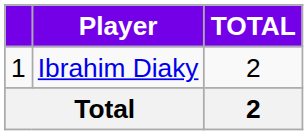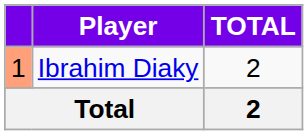(18, 67) no background -> (18, 67) lightsalmon background
